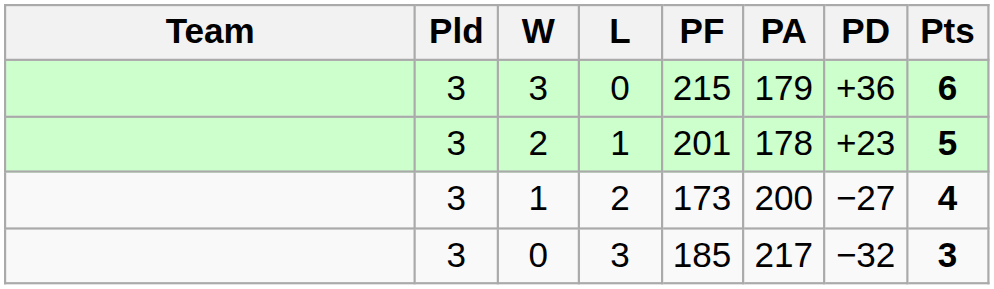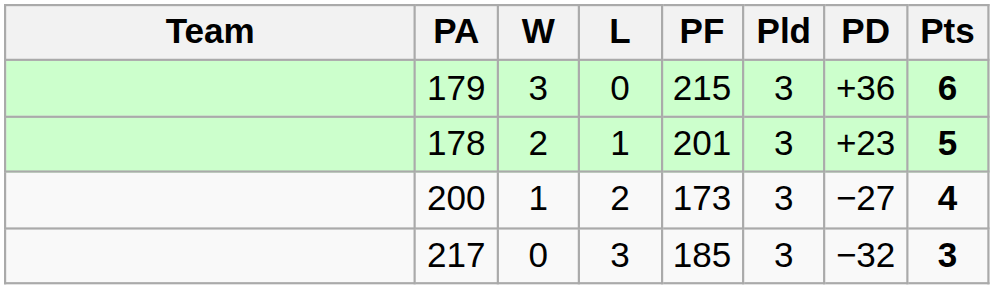columns swapped: (456, 32) <-> (784, 32)
